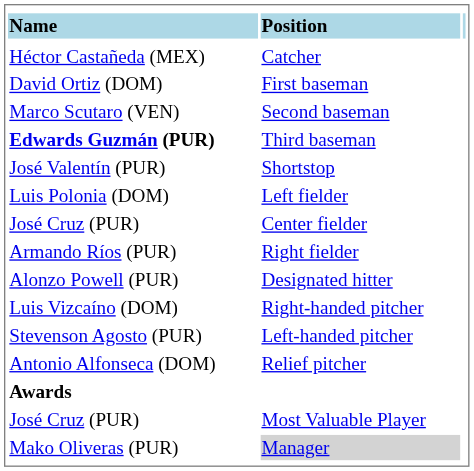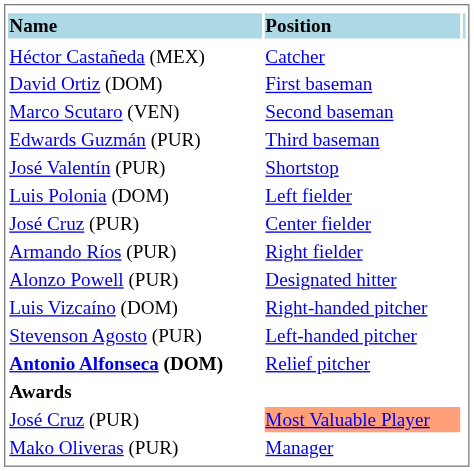(112, 140) bold -> (105, 140) normal
(112, 363) normal -> (116, 363) bold
(344, 419) no background -> (348, 419) lightsalmon background
(295, 447) lightgrey background -> (299, 447) no background
